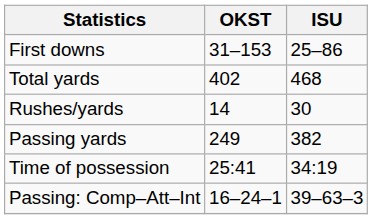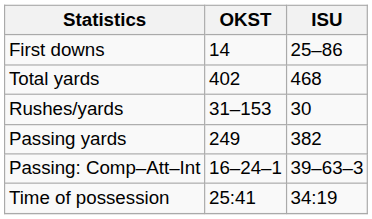(240, 49) 31–153 -> (219, 49) 14
(219, 109) 14 -> (240, 109) 31–153
rows swapped: (105, 198) <-> (89, 168)
